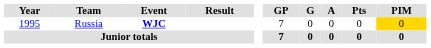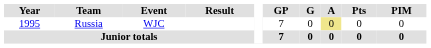(154, 23) bold -> (154, 23) normal
(331, 23) no background -> (331, 23) khaki background
(401, 23) gold background -> (401, 23) no background
